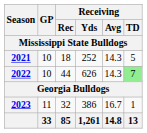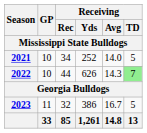(66, 58) 18 -> (66, 58) 34
(113, 58) 14.3 -> (113, 58) 14.0
(133, 105) 1 -> (133, 105) 5
